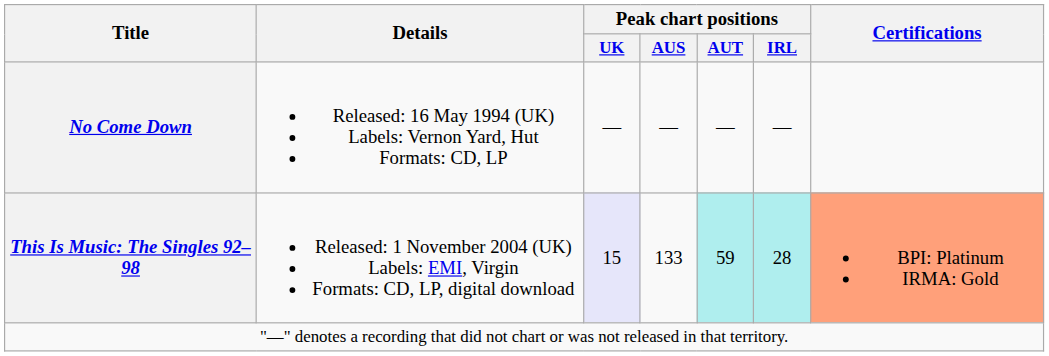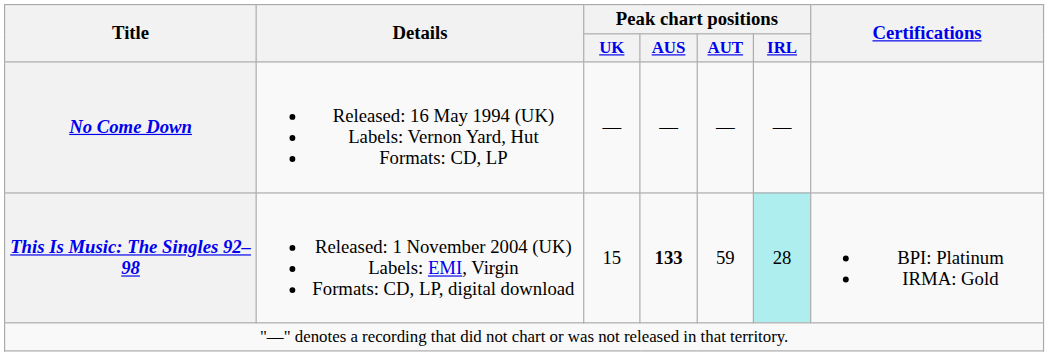(612, 257) lavender background -> (612, 257) no background
(669, 257) normal -> (669, 257) bold
(725, 257) paleturquoise background -> (725, 257) no background
(927, 268) lightsalmon background -> (927, 268) no background
